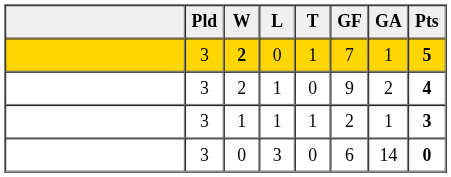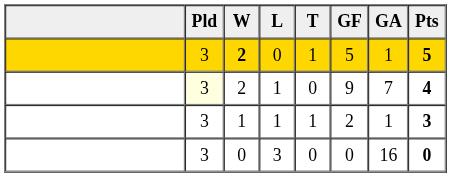(349, 55) 7 -> (349, 55) 5
(204, 88) no background -> (204, 88) lightyellow background
(388, 88) 2 -> (388, 88) 7
(349, 154) 6 -> (349, 154) 0
(388, 154) 14 -> (388, 154) 16
